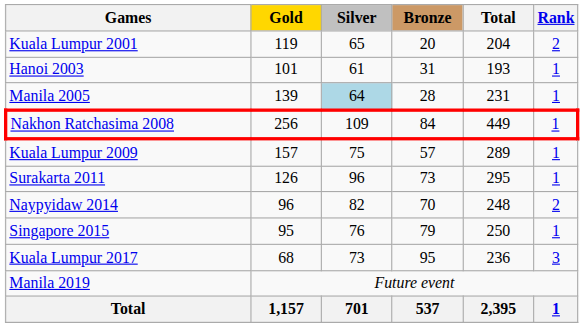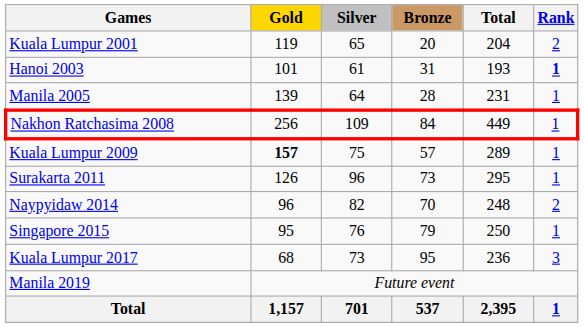(556, 70) normal -> (556, 70) bold
(357, 96) lightblue background -> (357, 96) no background
(286, 152) normal -> (286, 152) bold
